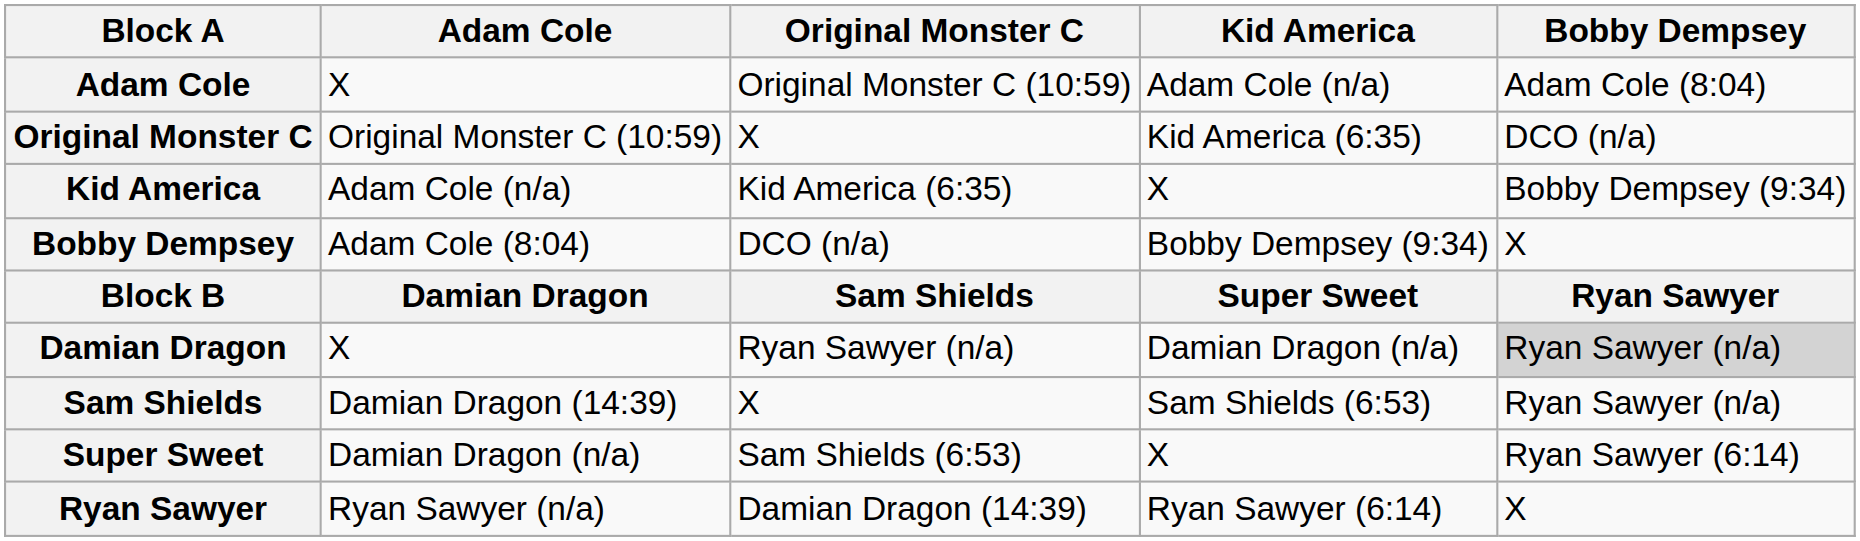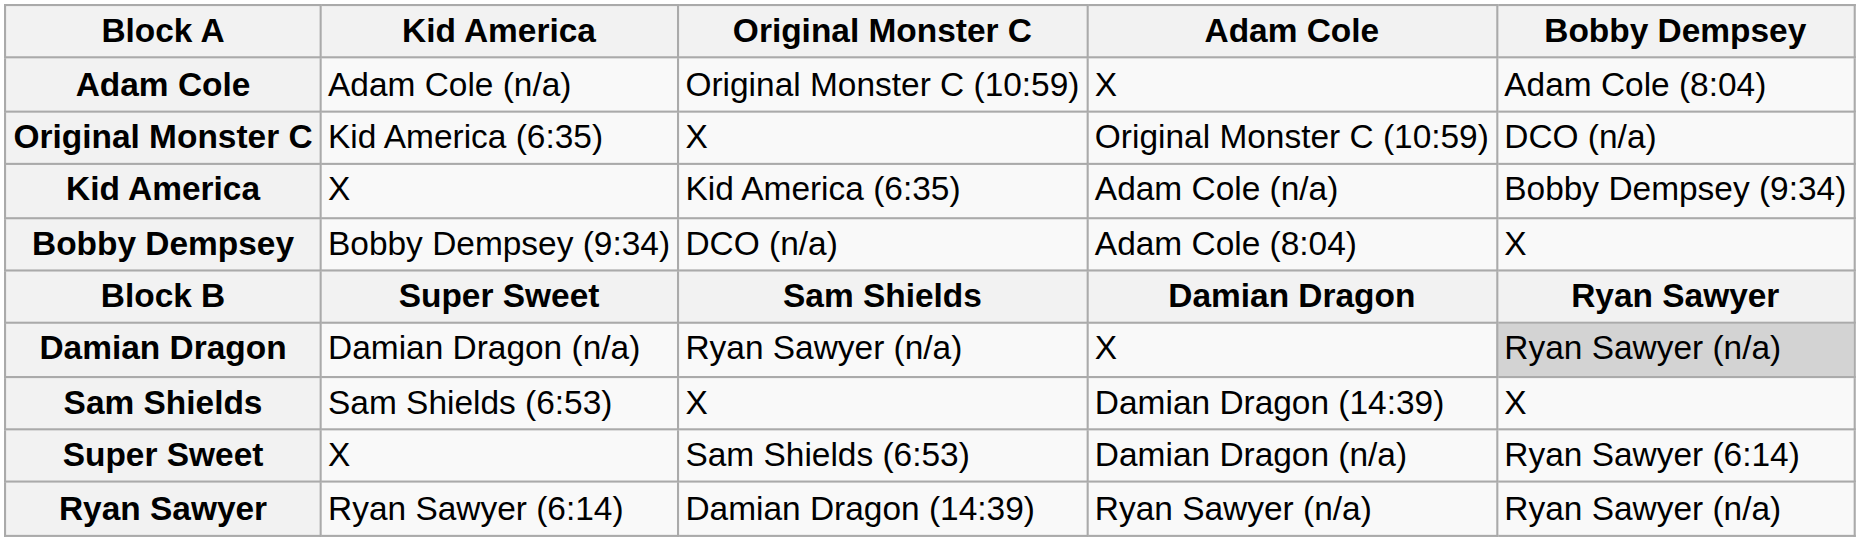columns swapped: (525, 31) <-> (1318, 31)
(1643, 402) Ryan Sawyer (n/a) -> (1515, 402) X
(1515, 508) X -> (1643, 508) Ryan Sawyer (n/a)
